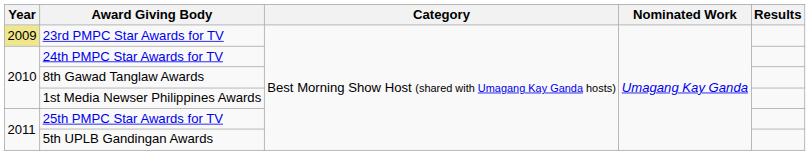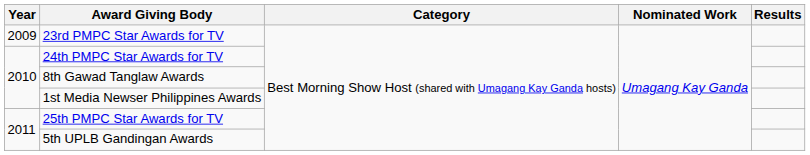(22, 35) khaki background -> (22, 35) no background
